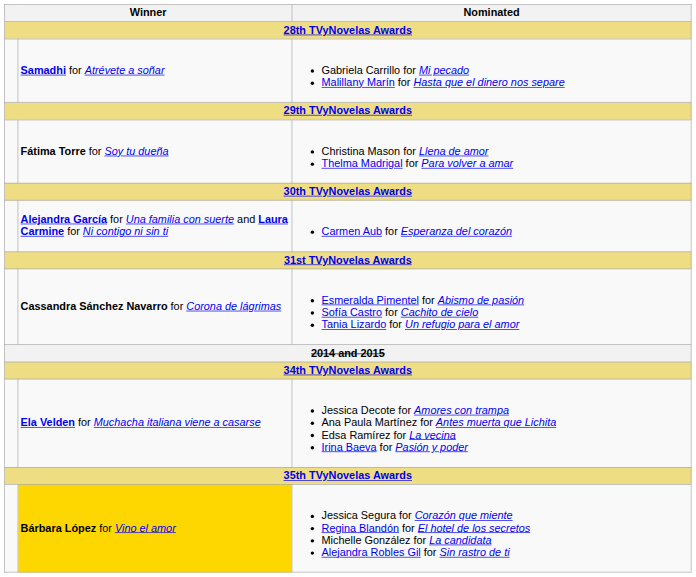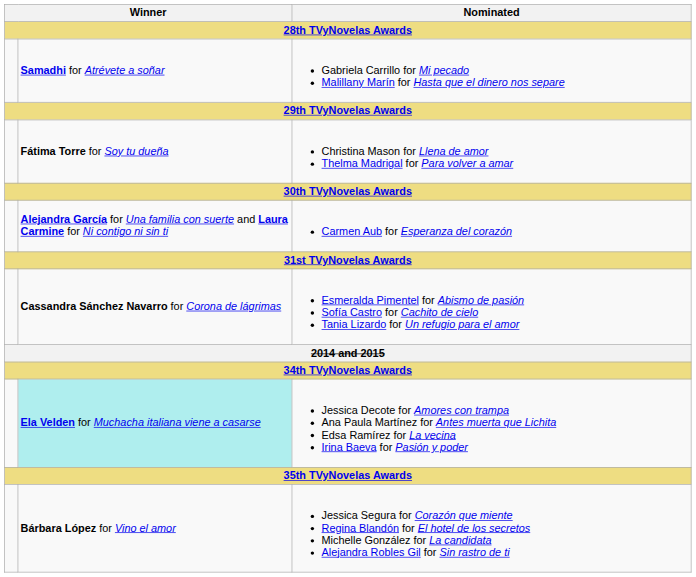(141, 423) no background -> (141, 423) paleturquoise background
(98, 528) gold background -> (98, 528) no background
